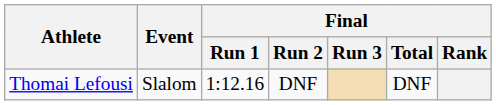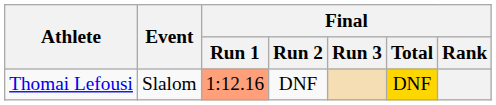(235, 84) no background -> (235, 84) lightsalmon background
(412, 84) no background -> (412, 84) gold background
